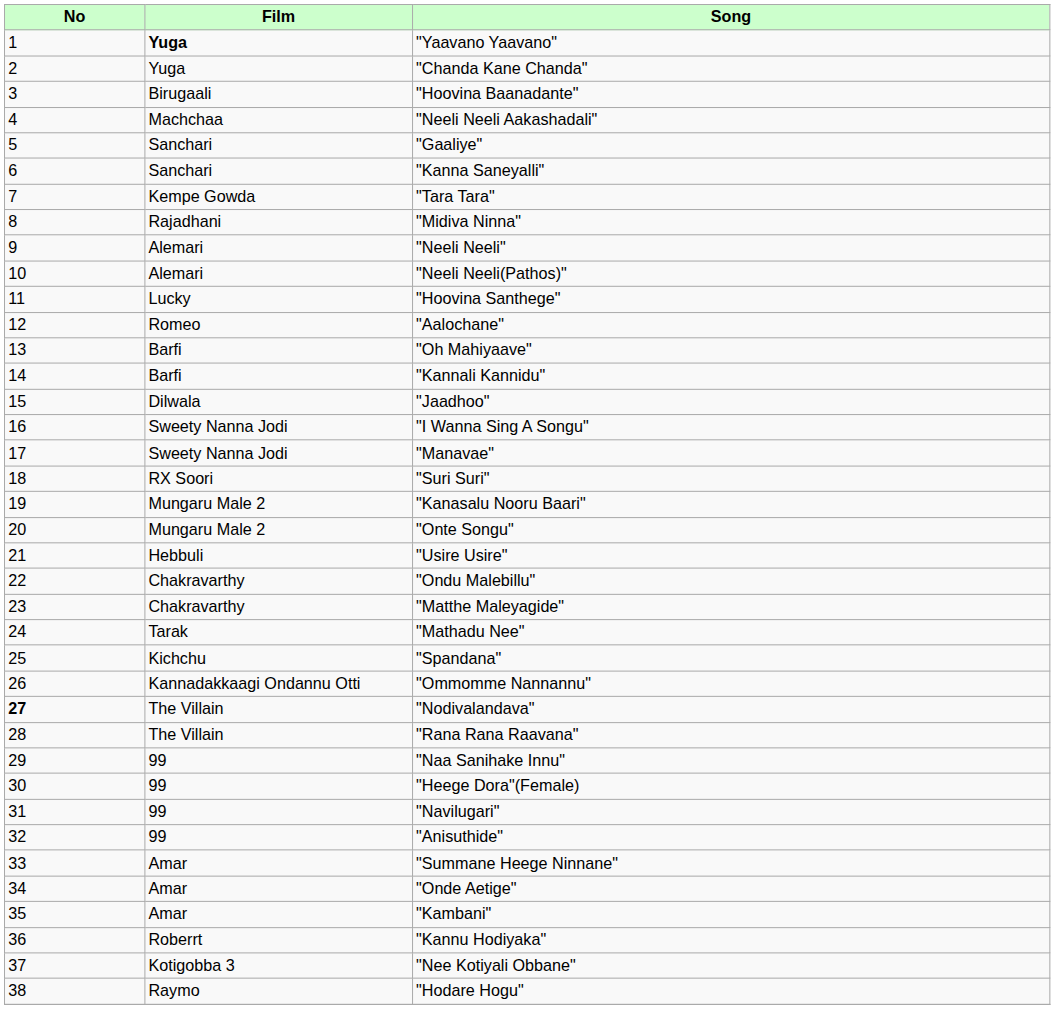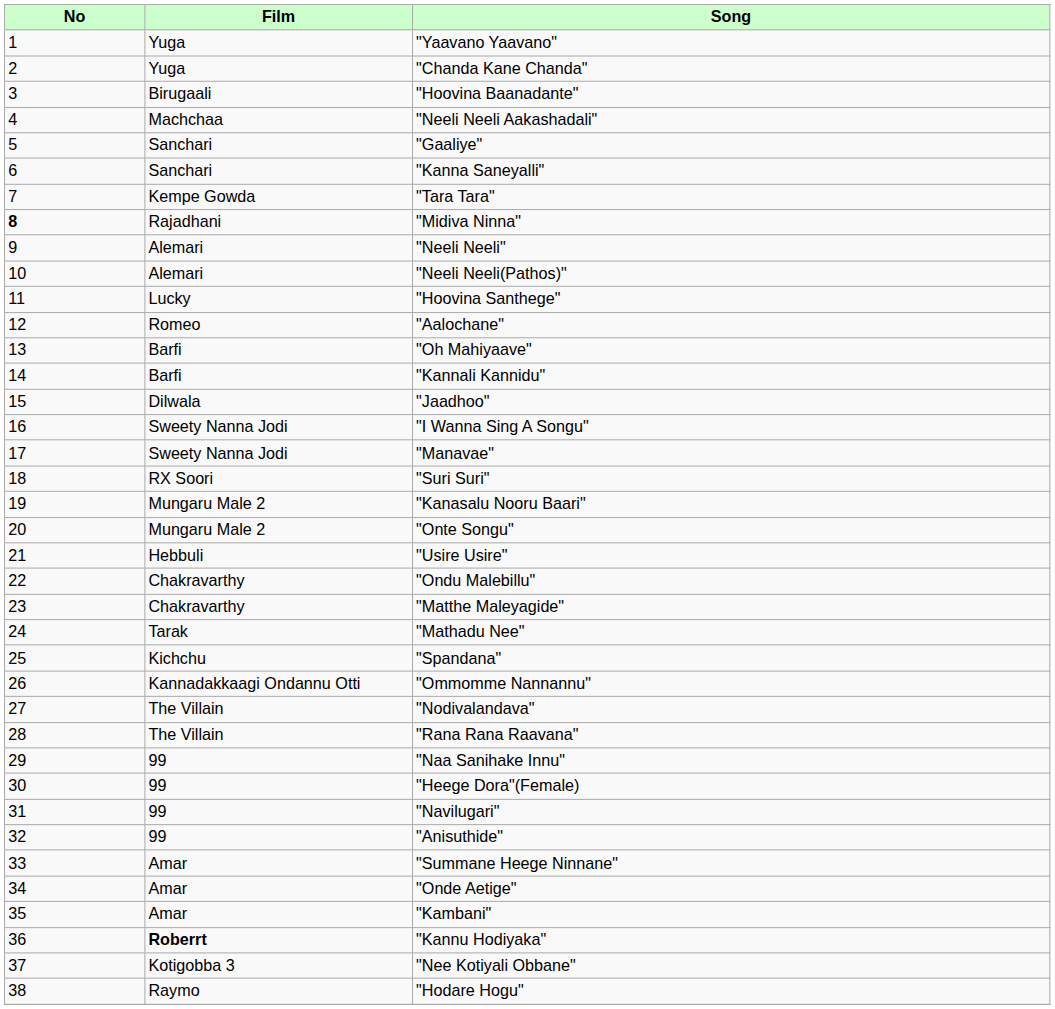(168, 42) bold -> (167, 42) normal
(13, 222) normal -> (13, 222) bold
(17, 709) bold -> (17, 709) normal
(175, 939) normal -> (178, 939) bold
